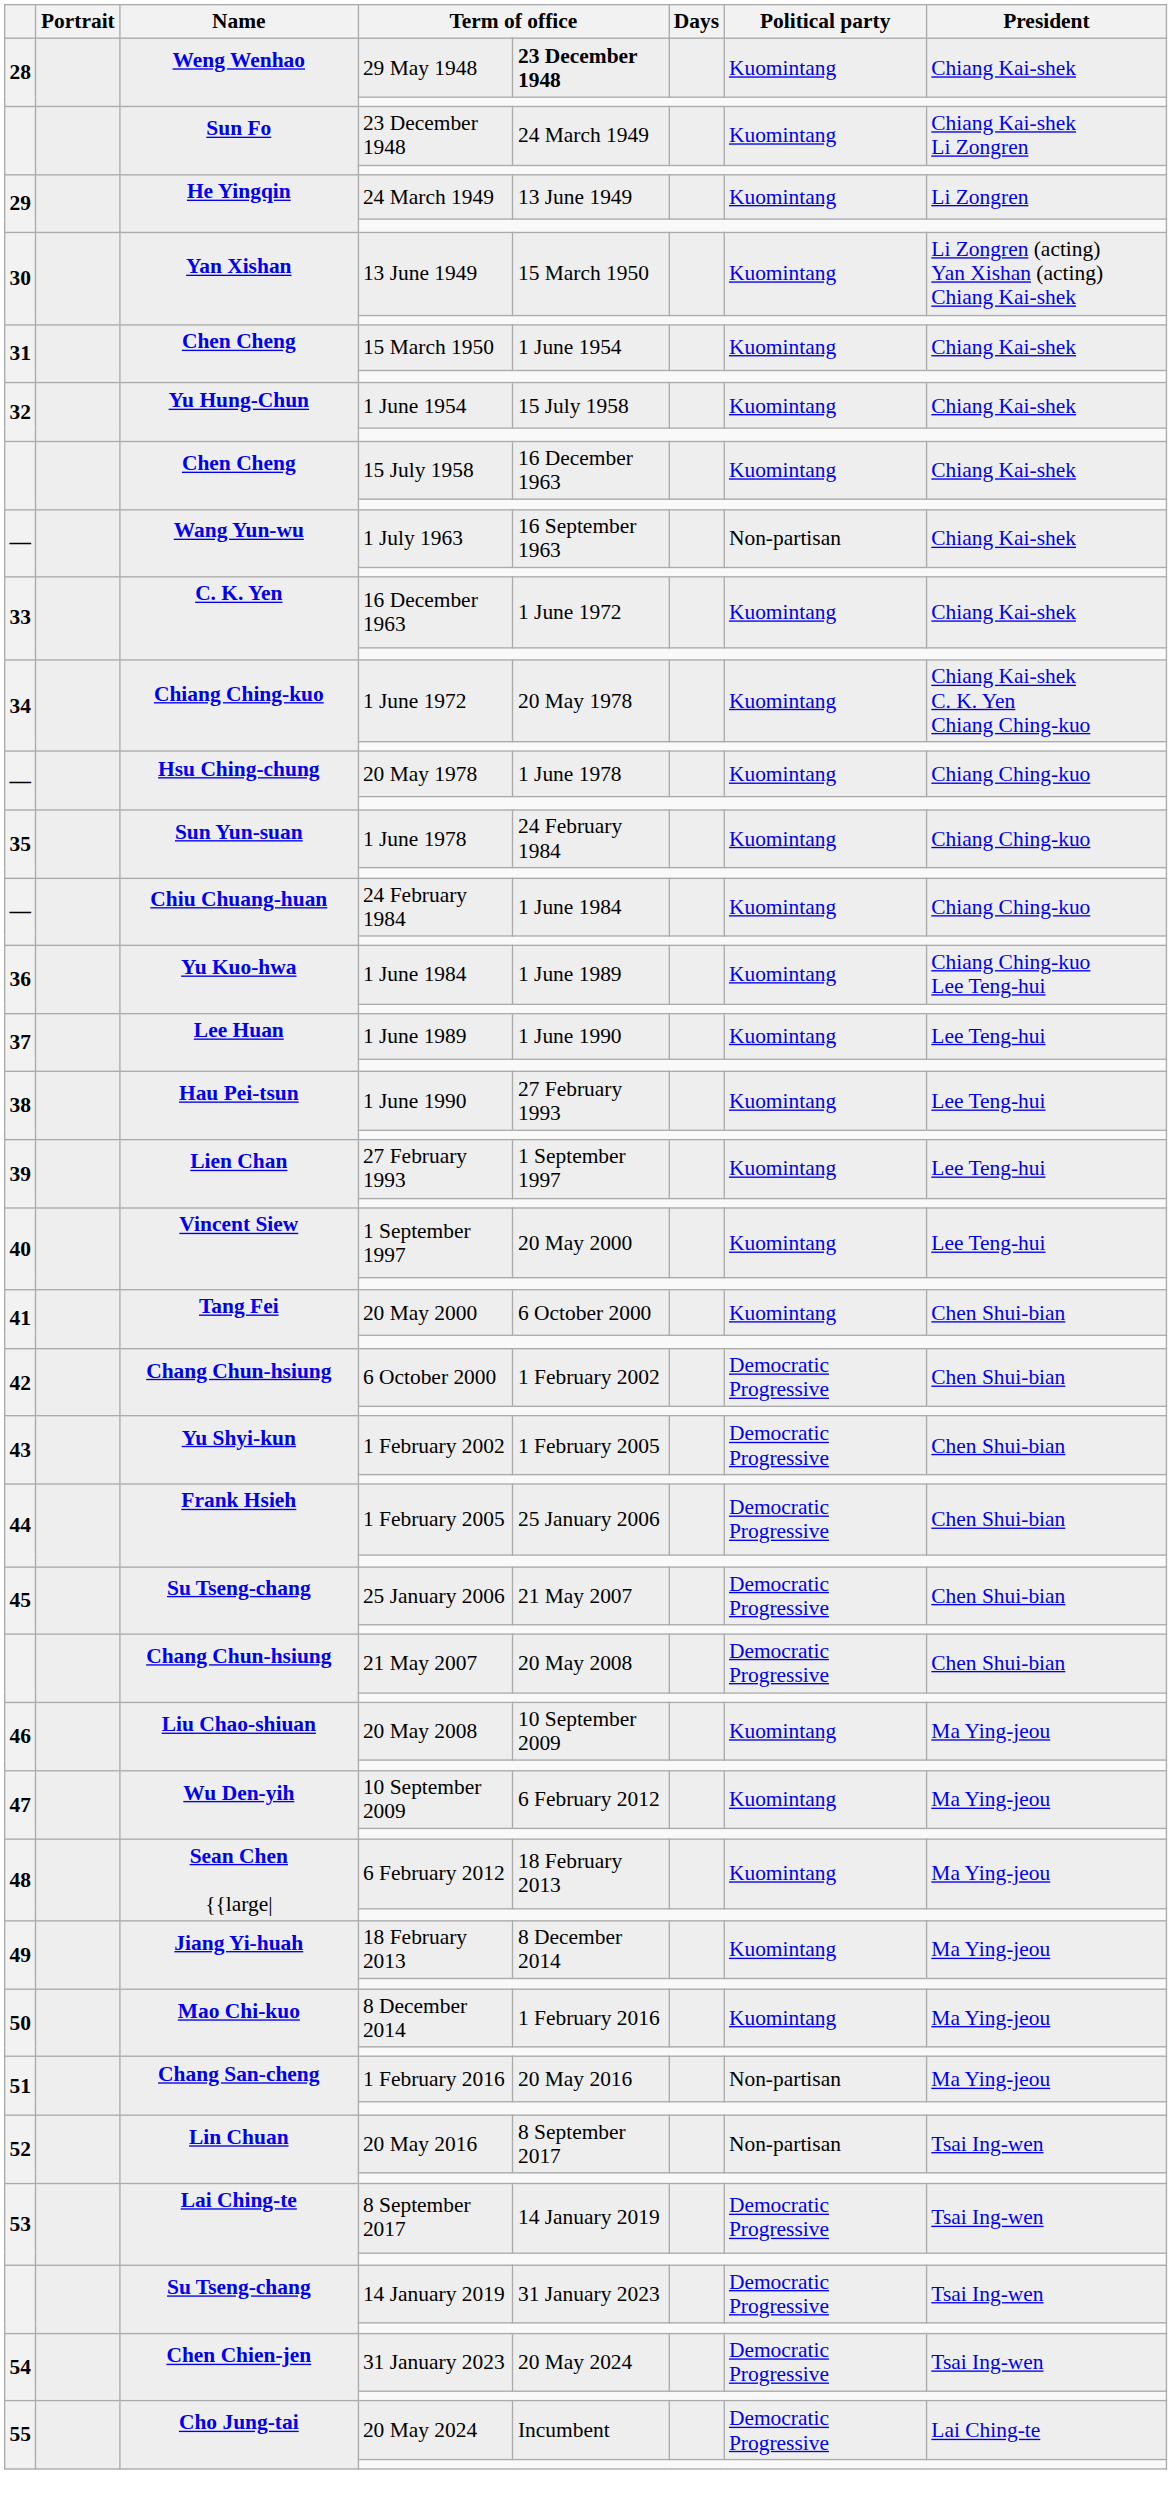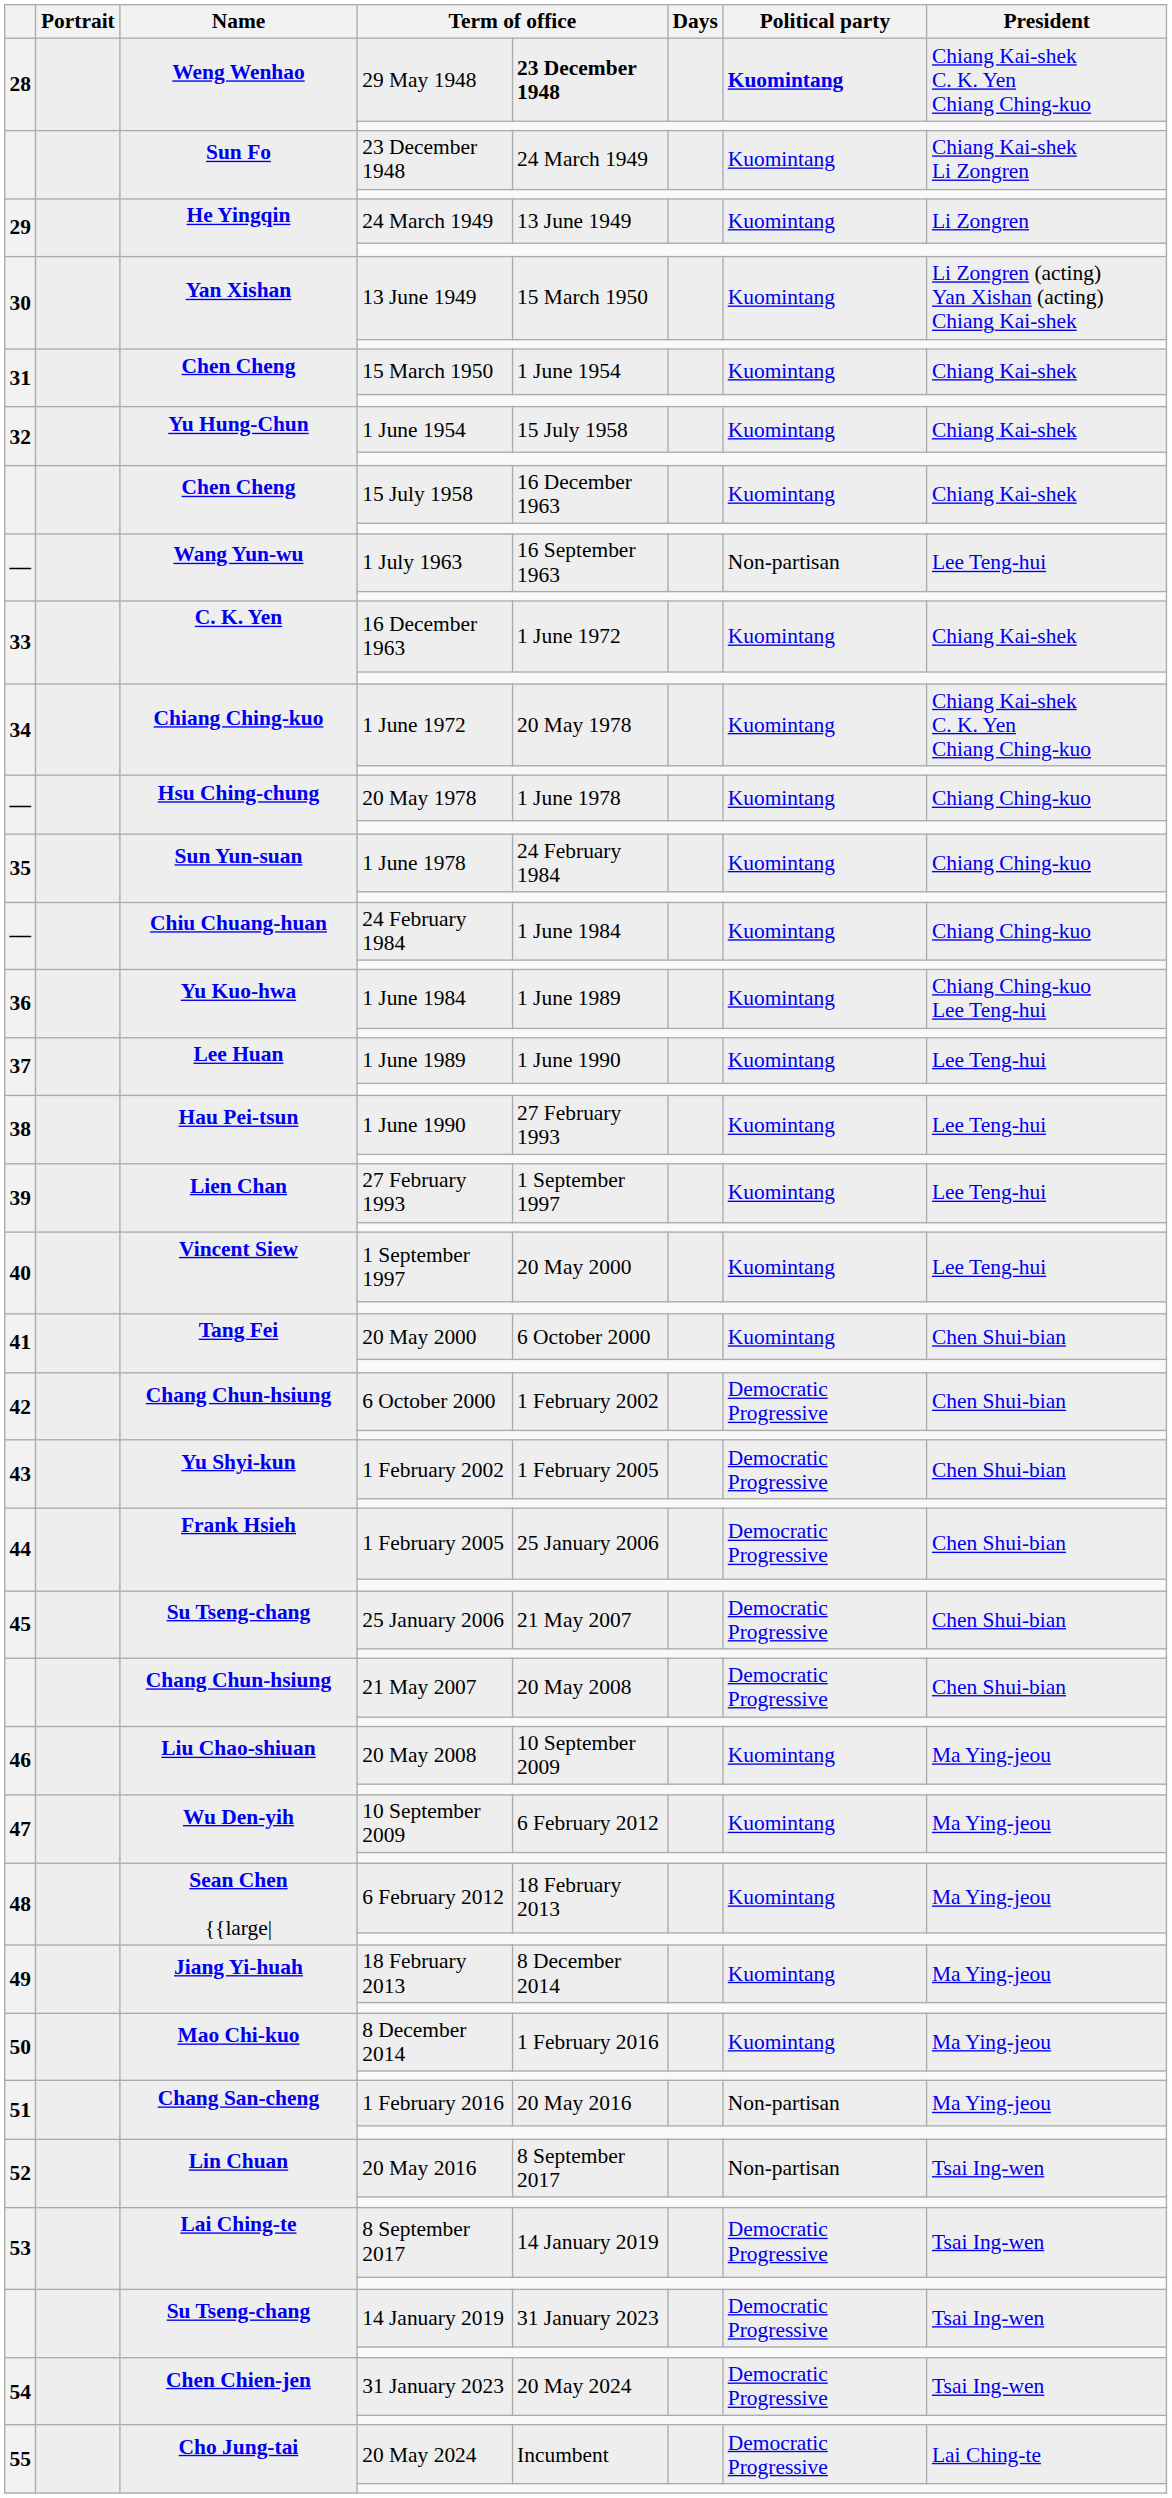(783, 67) normal -> (786, 79) bold
(1004, 67) Chiang Kai-shek -> (1011, 79) Chiang Kai-shek C. K. Yen Chiang Ching-kuo
(1004, 538) Chiang Kai-shek -> (989, 562) Lee Teng-hui
